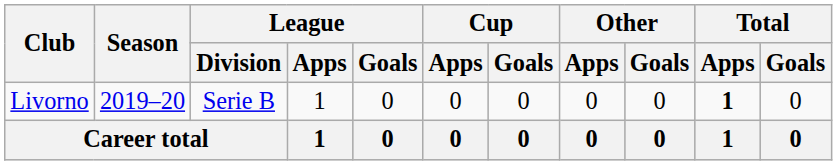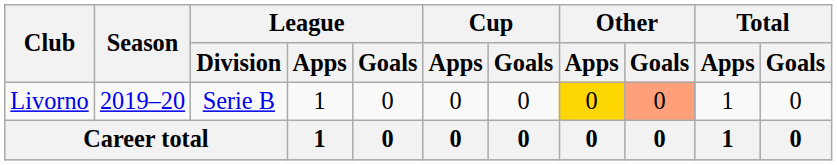(592, 100) no background -> (592, 100) gold background
(660, 100) no background -> (660, 100) lightsalmon background
(728, 100) bold -> (728, 100) normal
